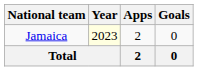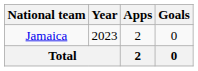(104, 35) lightyellow background -> (104, 35) no background
